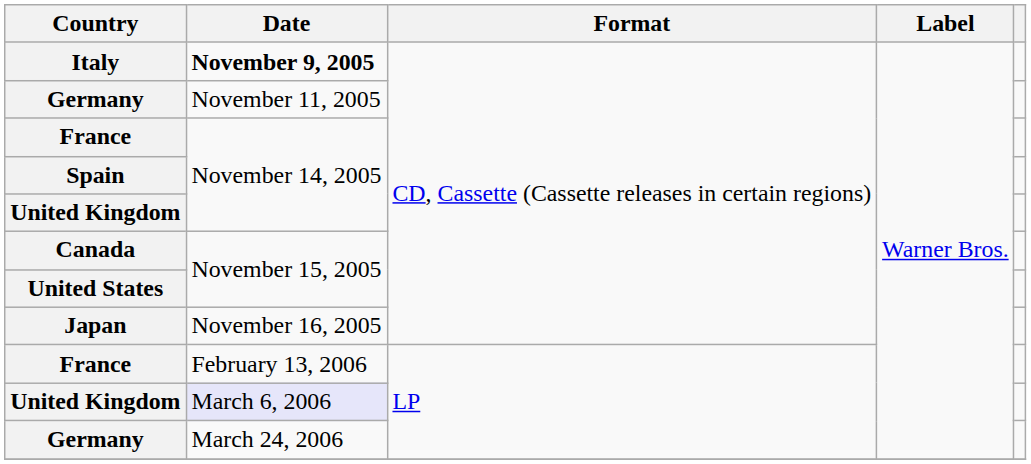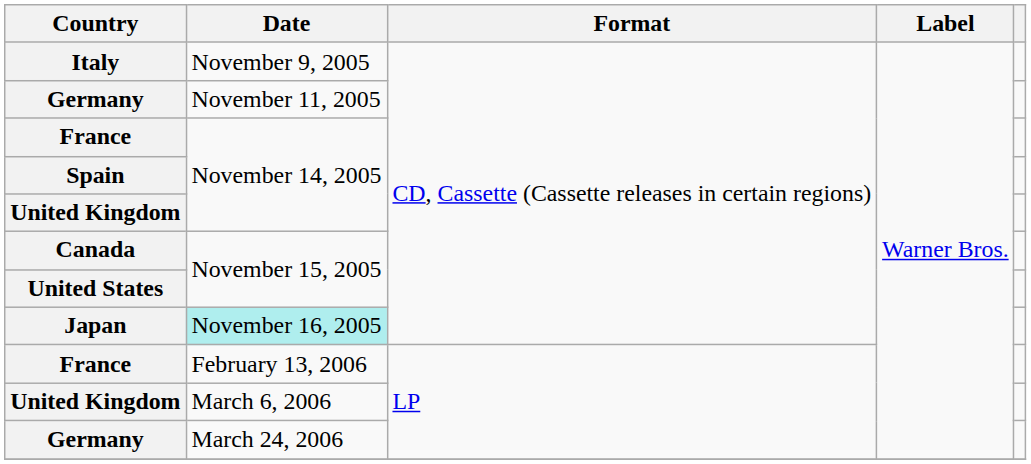(283, 61) bold -> (281, 61) normal
(286, 325) no background -> (286, 325) paleturquoise background
(261, 401) lavender background -> (261, 401) no background
